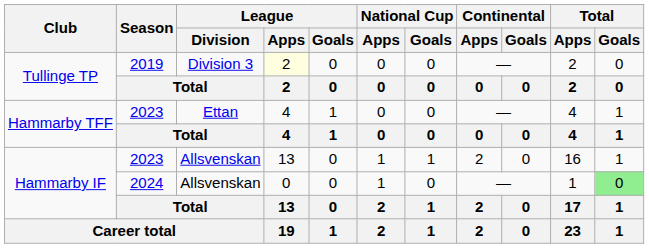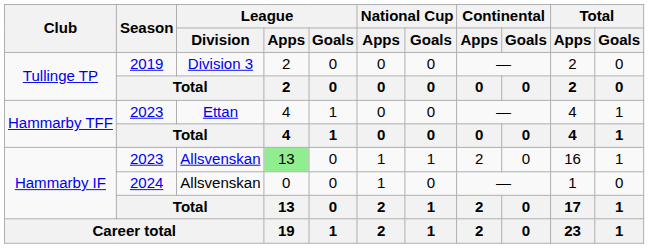(286, 64) lightyellow background -> (286, 64) no background
(286, 159) no background -> (286, 159) lightgreen background
(619, 183) lightgreen background -> (619, 183) no background
